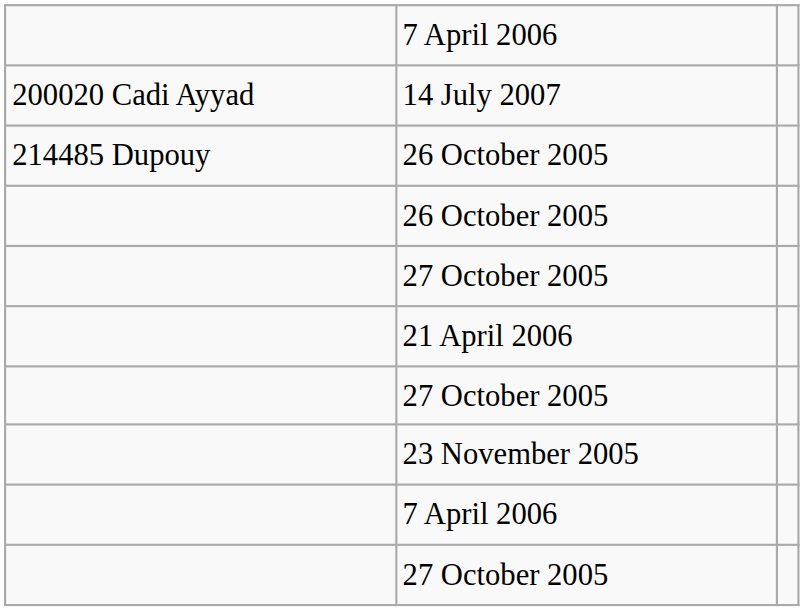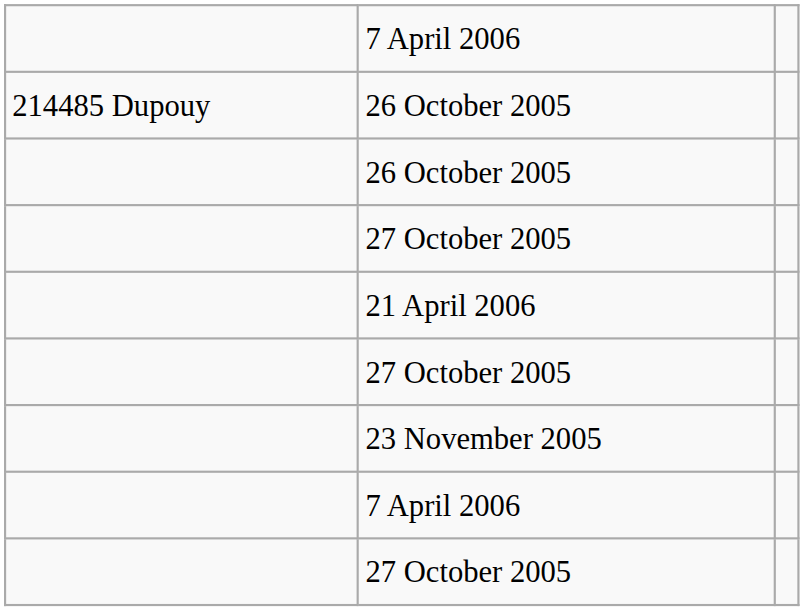- row: (133, 95)
